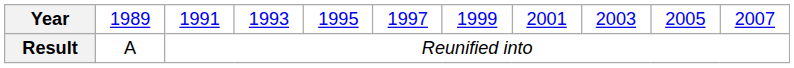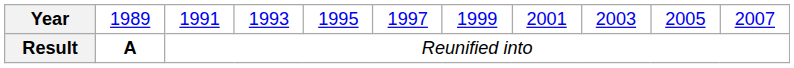(130, 48) normal -> (130, 48) bold
